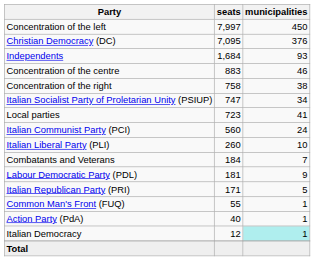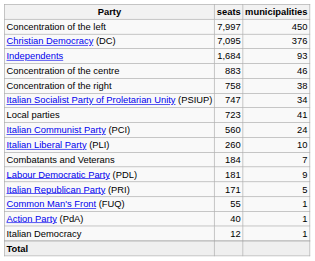(305, 234) paleturquoise background -> (305, 234) no background
